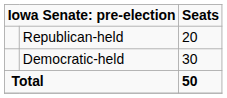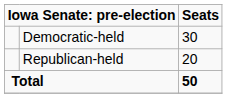rows swapped: (73, 59) <-> (73, 37)
